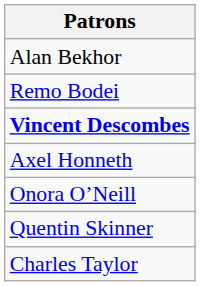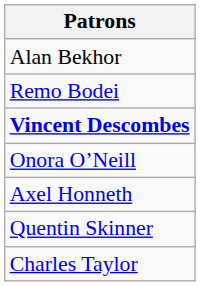(71, 159) Axel Honneth -> (73, 159) Onora O’Neill
(73, 194) Onora O’Neill -> (71, 194) Axel Honneth
